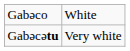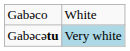(93, 35) no background -> (93, 35) lightblue background
